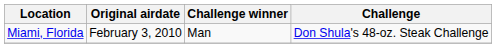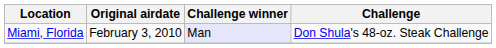(199, 33) no background -> (199, 33) lavender background
